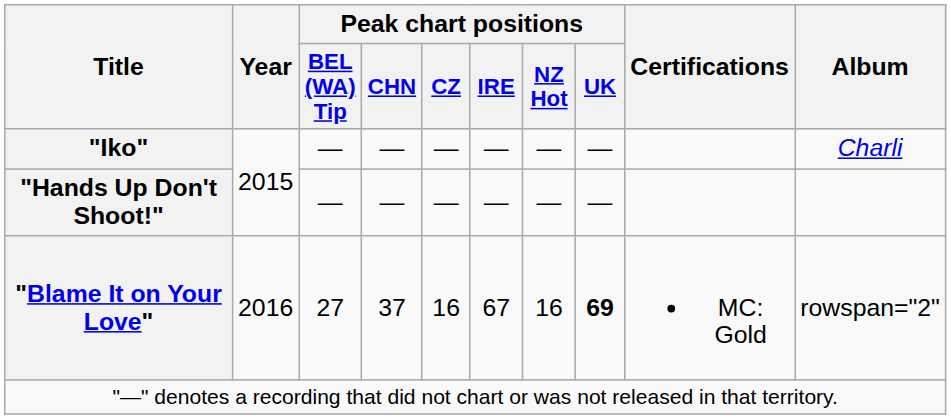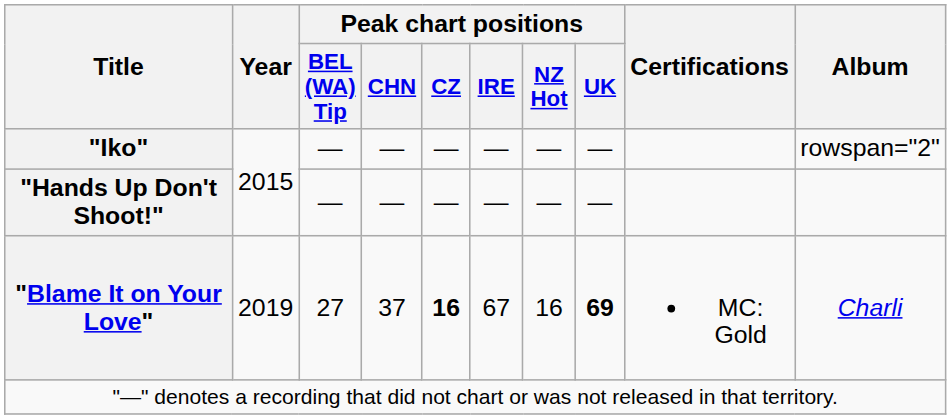(870, 148) Charli -> (870, 148) rowspan="2"
(266, 307) 2016 -> (266, 307) 2019
(446, 307) normal -> (446, 307) bold
(870, 307) rowspan="2" -> (870, 307) Charli
